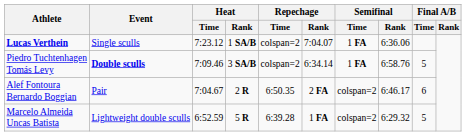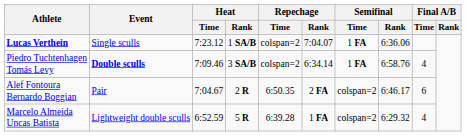(424, 64) 5 -> (424, 64) 4
(424, 118) 5 -> (424, 118) 4
